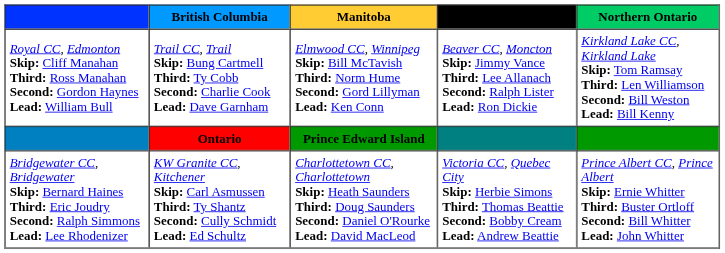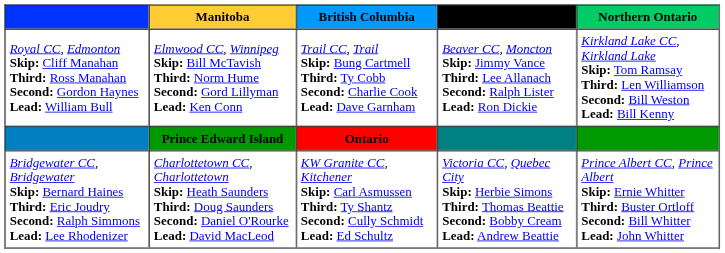columns swapped: (220, 17) <-> (364, 17)
